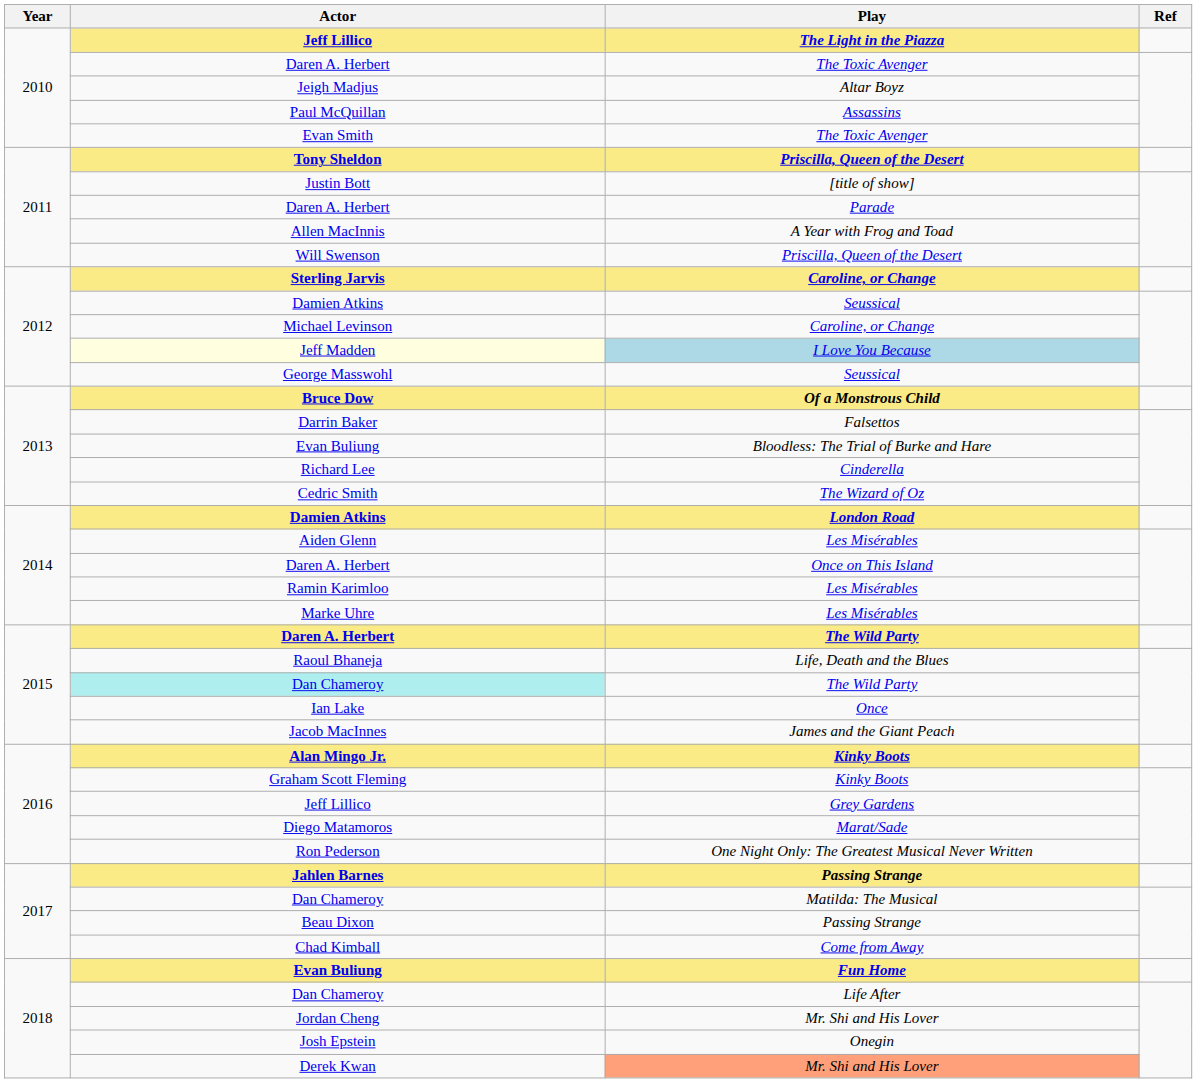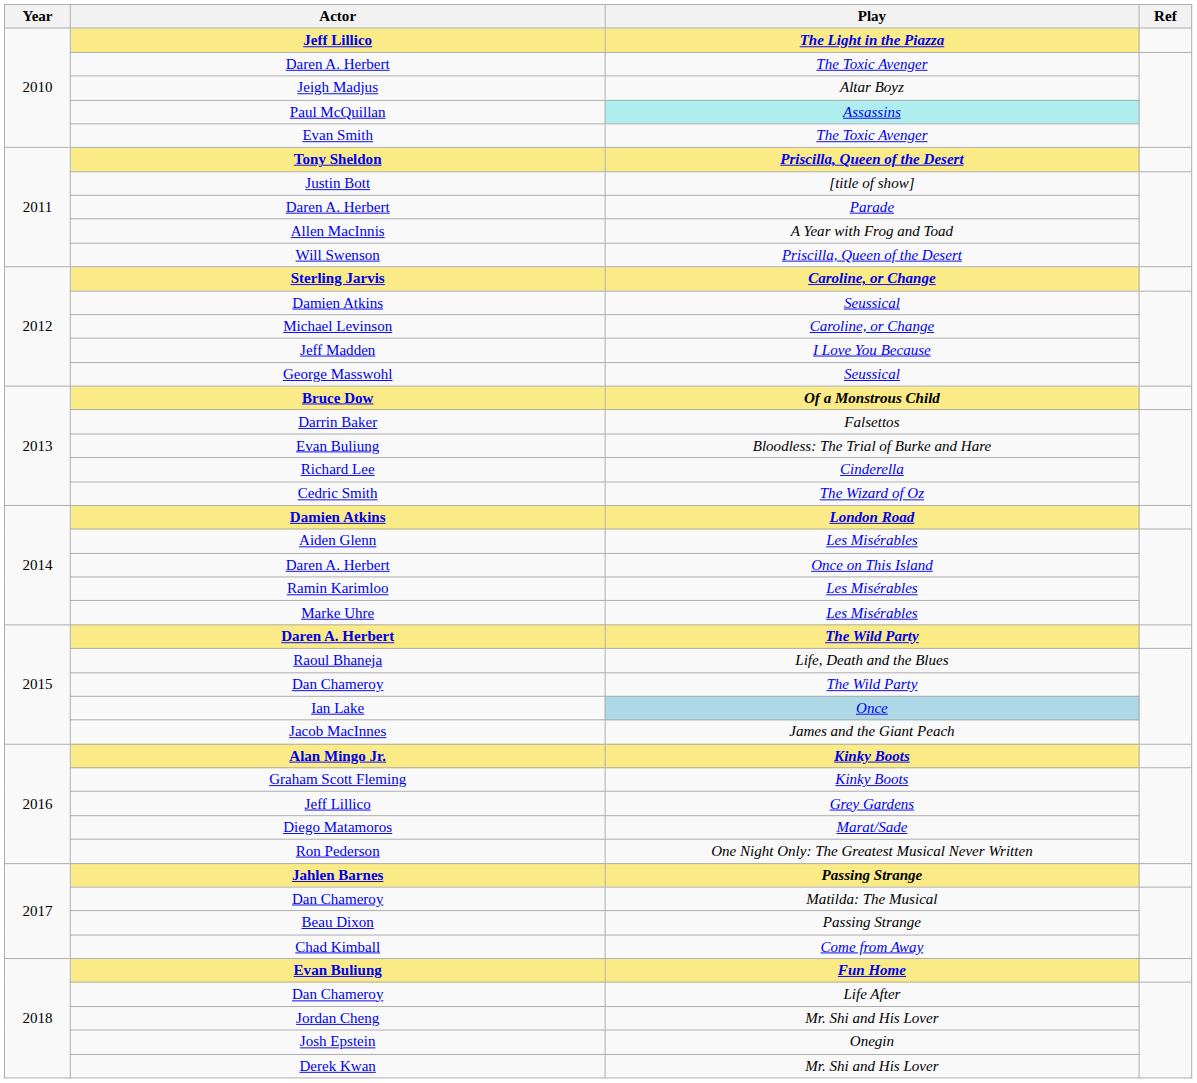(872, 111) no background -> (872, 111) paleturquoise background
(338, 350) lightyellow background -> (338, 350) no background
(872, 350) lightblue background -> (872, 350) no background
(338, 684) paleturquoise background -> (338, 684) no background
(872, 708) no background -> (872, 708) lightblue background
(872, 1065) lightsalmon background -> (872, 1065) no background
